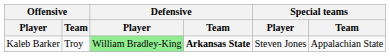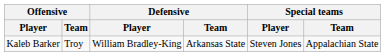(137, 43) lightgreen background -> (137, 43) no background
(218, 43) bold -> (216, 43) normal
